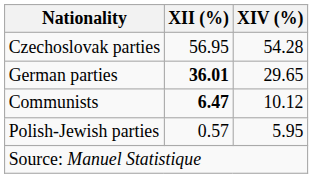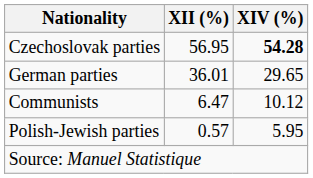(283, 46) normal -> (283, 46) bold
(209, 74) bold -> (209, 74) normal
(213, 103) bold -> (213, 103) normal
